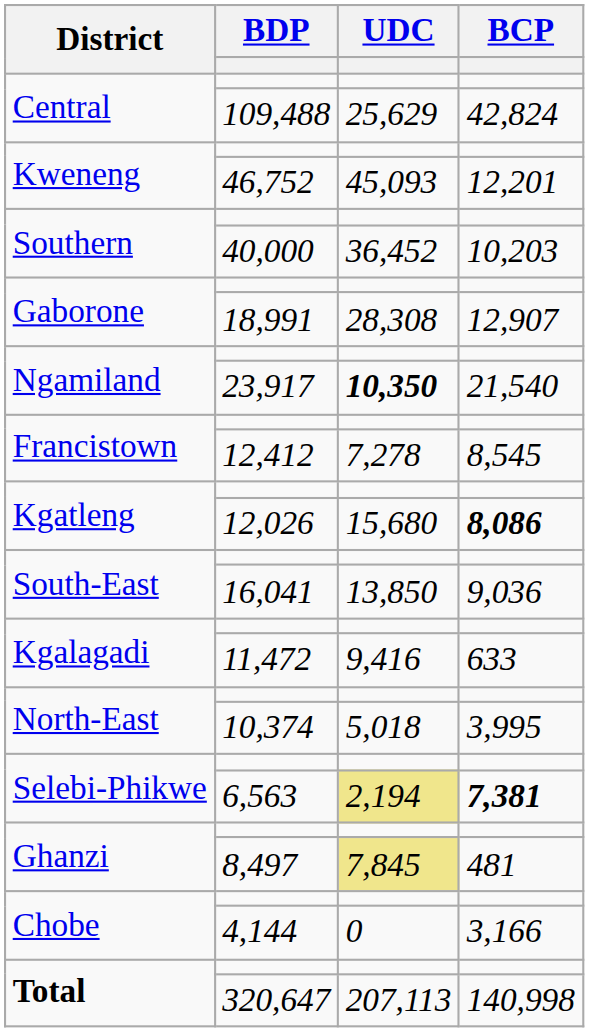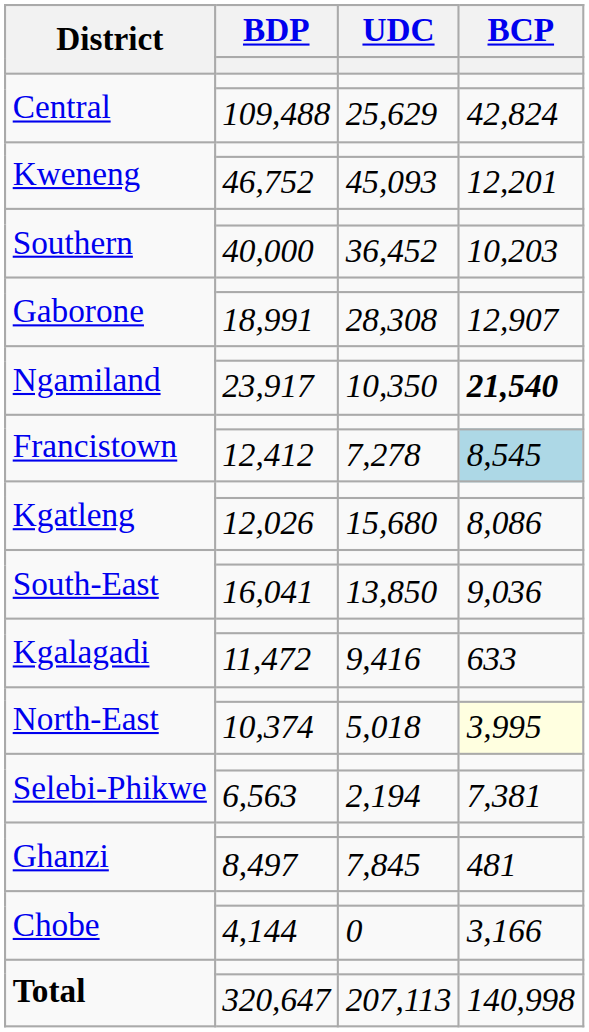(391, 386) bold -> (391, 386) normal
(512, 386) normal -> (512, 386) bold
(504, 454) no background -> (504, 454) lightblue background
(504, 523) bold -> (504, 523) normal
(504, 727) no background -> (504, 727) lightyellow background
(383, 795) khaki background -> (383, 795) no background
(504, 795) bold -> (504, 795) normal
(383, 863) khaki background -> (383, 863) no background
